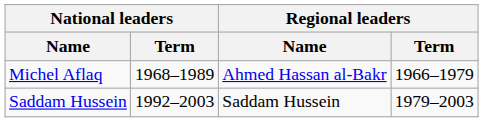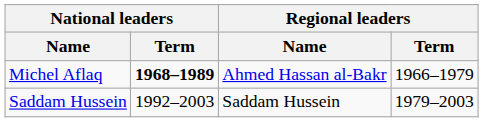(175, 74) normal -> (175, 74) bold
